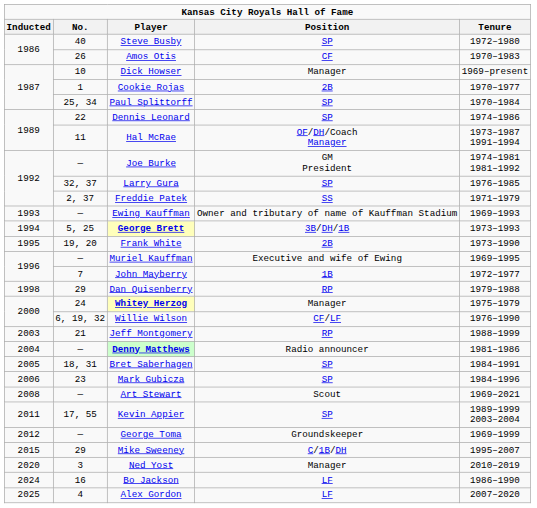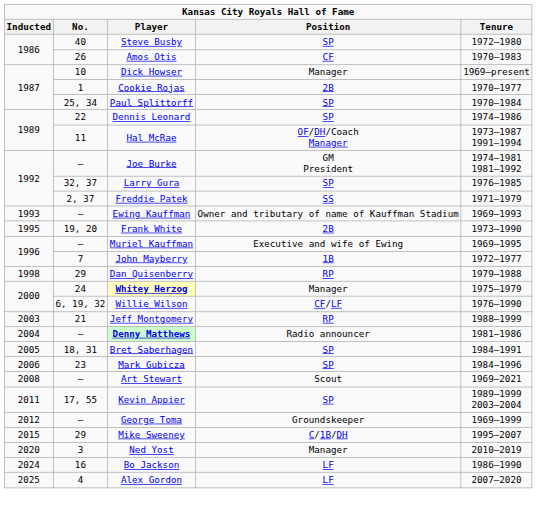- row: (151, 229)
